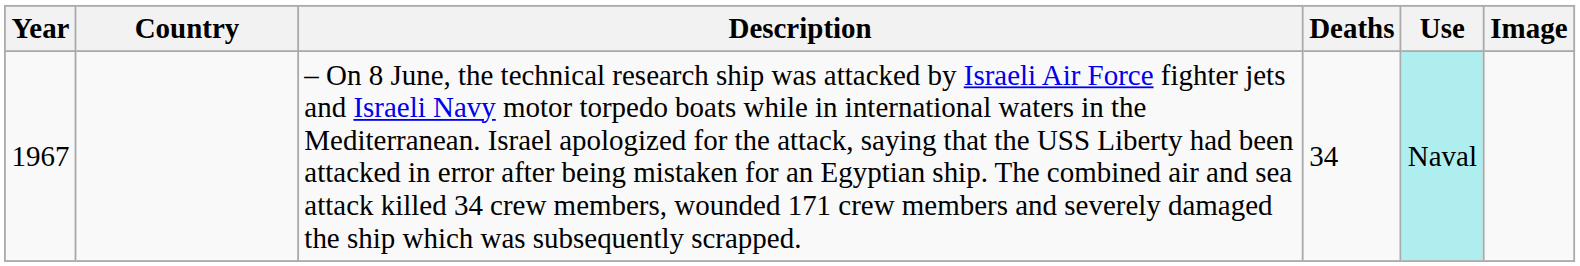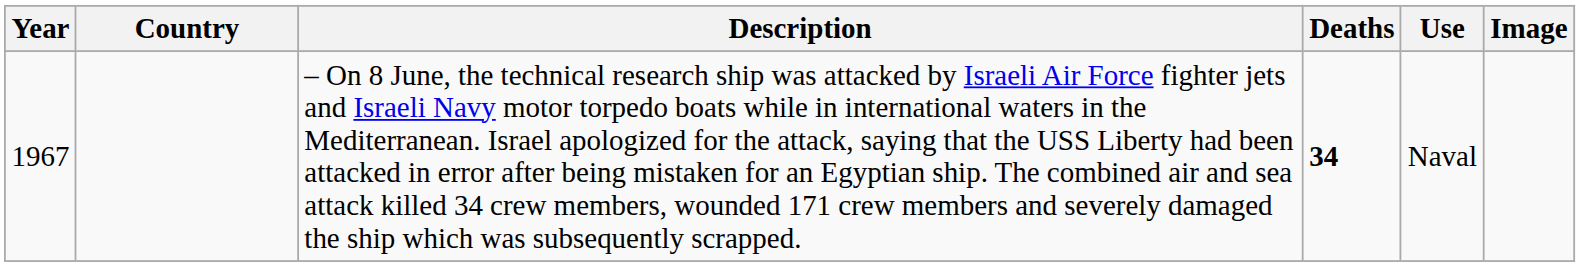(1324, 155) normal -> (1324, 155) bold
(1442, 155) paleturquoise background -> (1442, 155) no background
